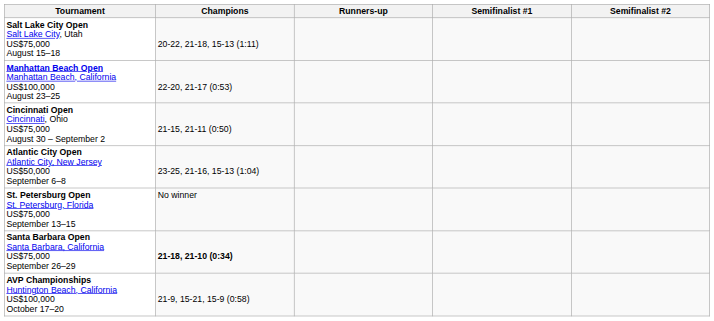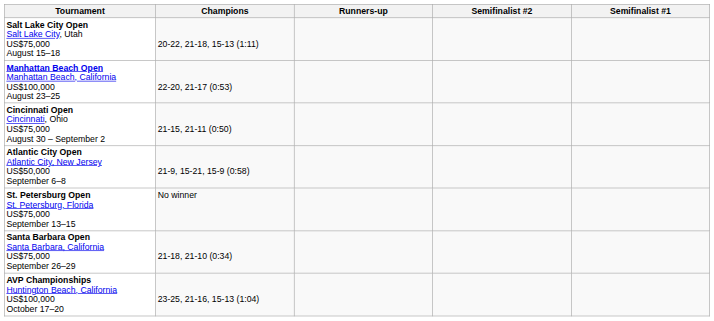columns swapped: (502, 11) <-> (640, 11)
(208, 171) 23-25, 21-16, 15-13 (1:04) -> (204, 171) 21-9, 15-21, 15-9 (0:58)
(195, 256) bold -> (195, 256) normal
(204, 299) 21-9, 15-21, 15-9 (0:58) -> (208, 299) 23-25, 21-16, 15-13 (1:04)
